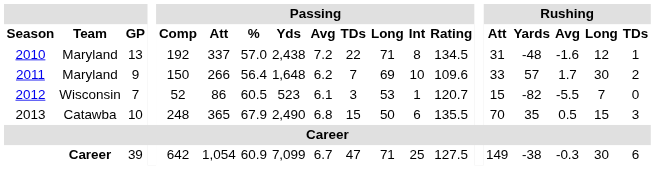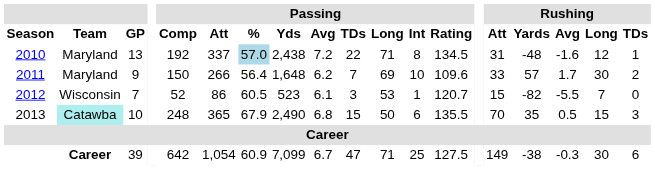(254, 54) no background -> (254, 54) lightblue background
(90, 114) no background -> (90, 114) paleturquoise background
